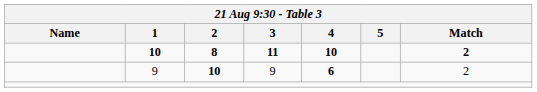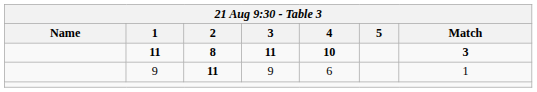(155, 52) 10 -> (155, 52) 11
(466, 52) 2 -> (465, 52) 3
(214, 71) 10 -> (213, 71) 11
(331, 71) bold -> (329, 71) normal
(466, 71) 2 -> (465, 71) 1
